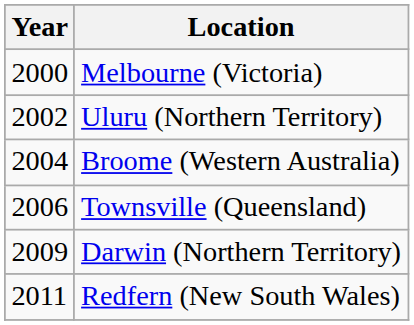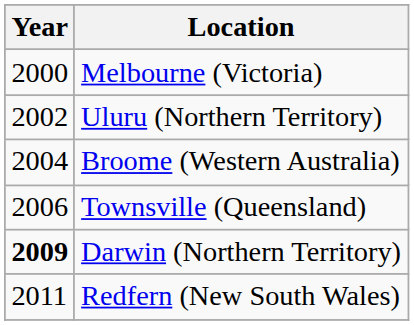(40, 251) normal -> (40, 251) bold
